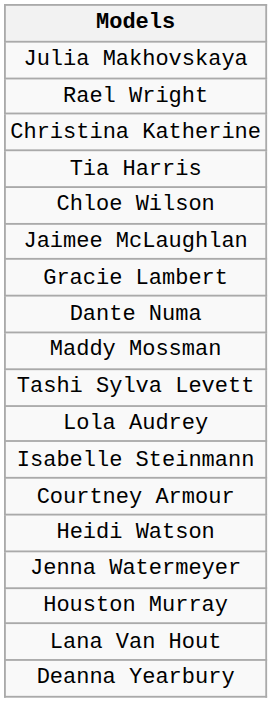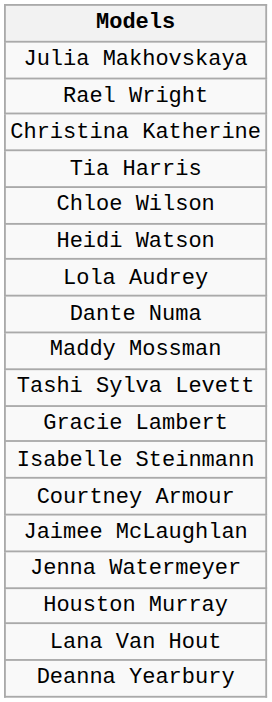(136, 241) Jaimee McLaughlan -> (136, 241) Heidi Watson
(136, 278) Gracie Lambert -> (136, 278) Lola Audrey
(136, 423) Lola Audrey -> (136, 423) Gracie Lambert
(136, 533) Heidi Watson -> (136, 533) Jaimee McLaughlan
